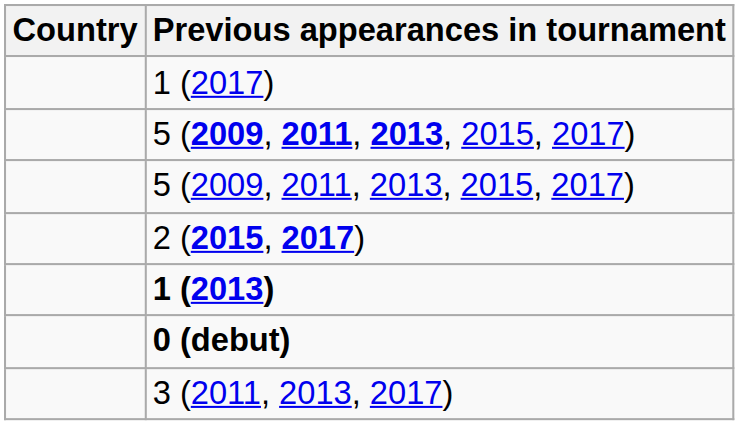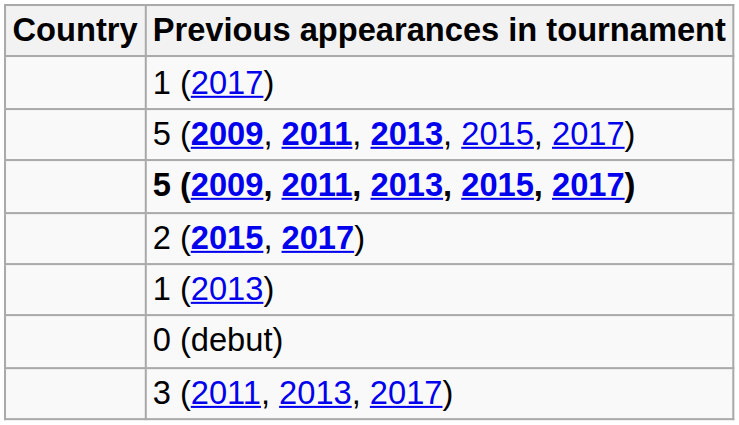(394, 185) normal -> (394, 185) bold
(213, 289) bold -> (213, 289) normal
(222, 340) bold -> (218, 340) normal
